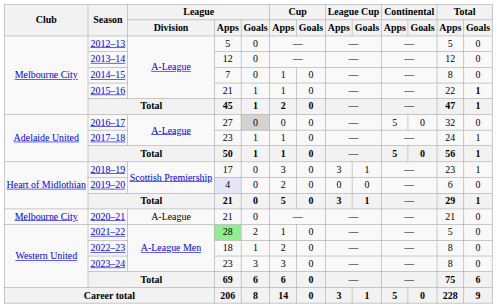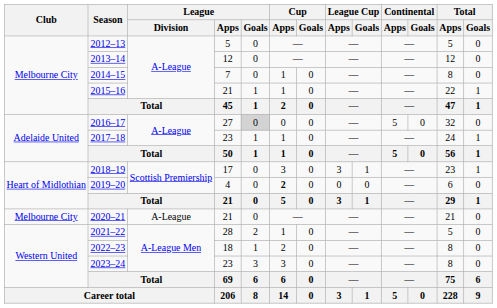(478, 91) bold -> (478, 91) normal
(228, 185) lavender background -> (228, 185) no background
(283, 185) normal -> (283, 185) bold
(228, 232) lightgreen background -> (228, 232) no background
